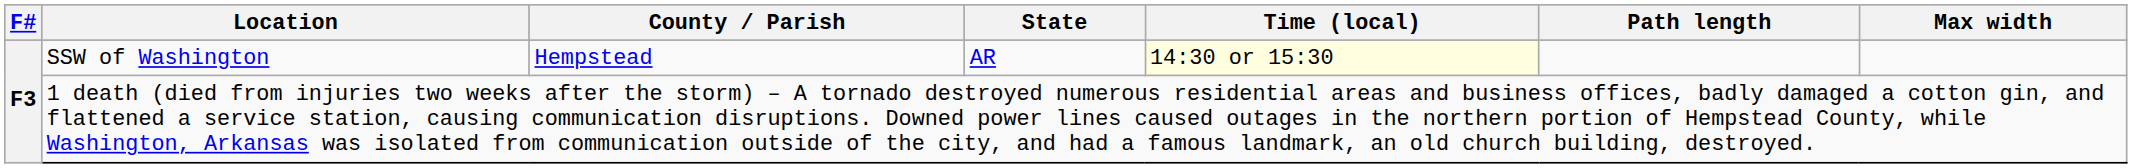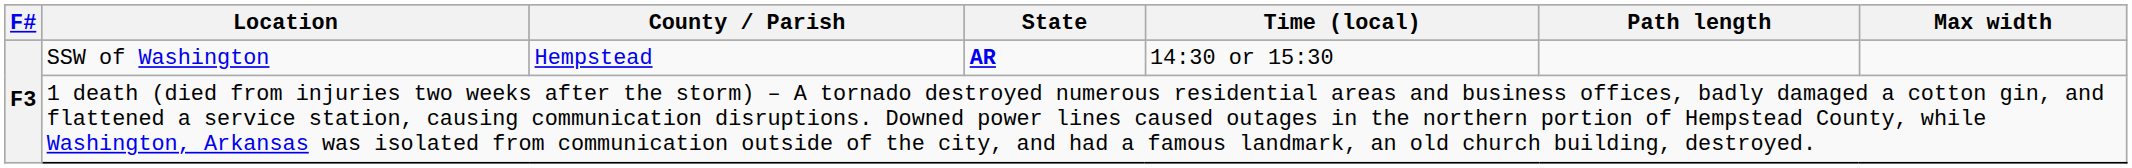(983, 58) normal -> (983, 58) bold
(1242, 58) lightyellow background -> (1242, 58) no background
